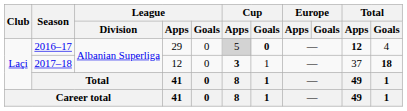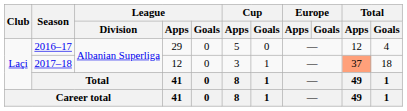(237, 47) lightgrey background -> (237, 47) no background
(267, 47) bold -> (267, 47) normal
(357, 47) bold -> (357, 47) normal
(237, 64) bold -> (237, 64) normal
(357, 64) no background -> (357, 64) lightsalmon background
(387, 64) bold -> (387, 64) normal
